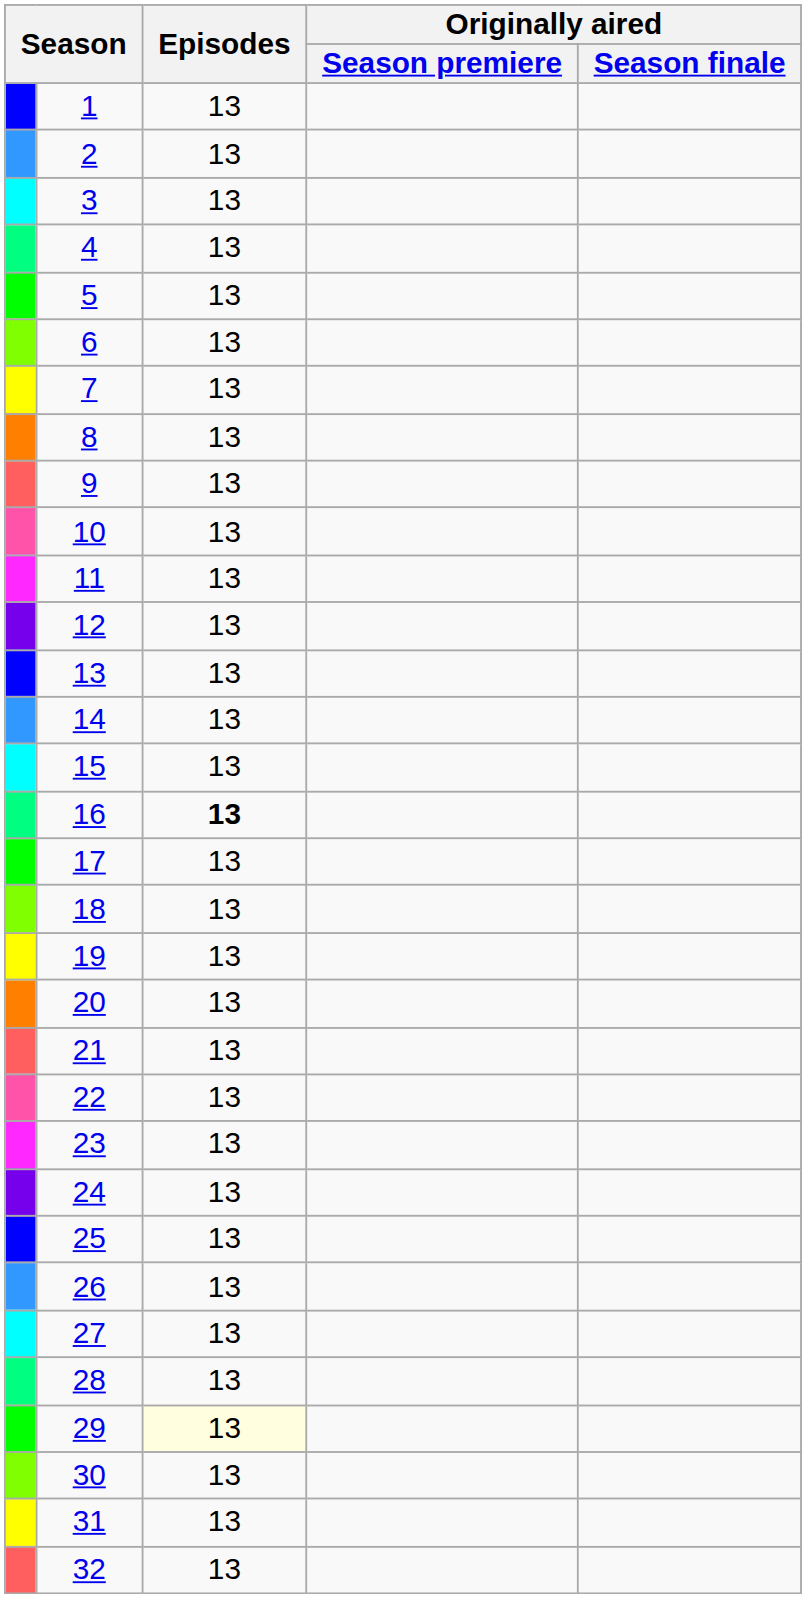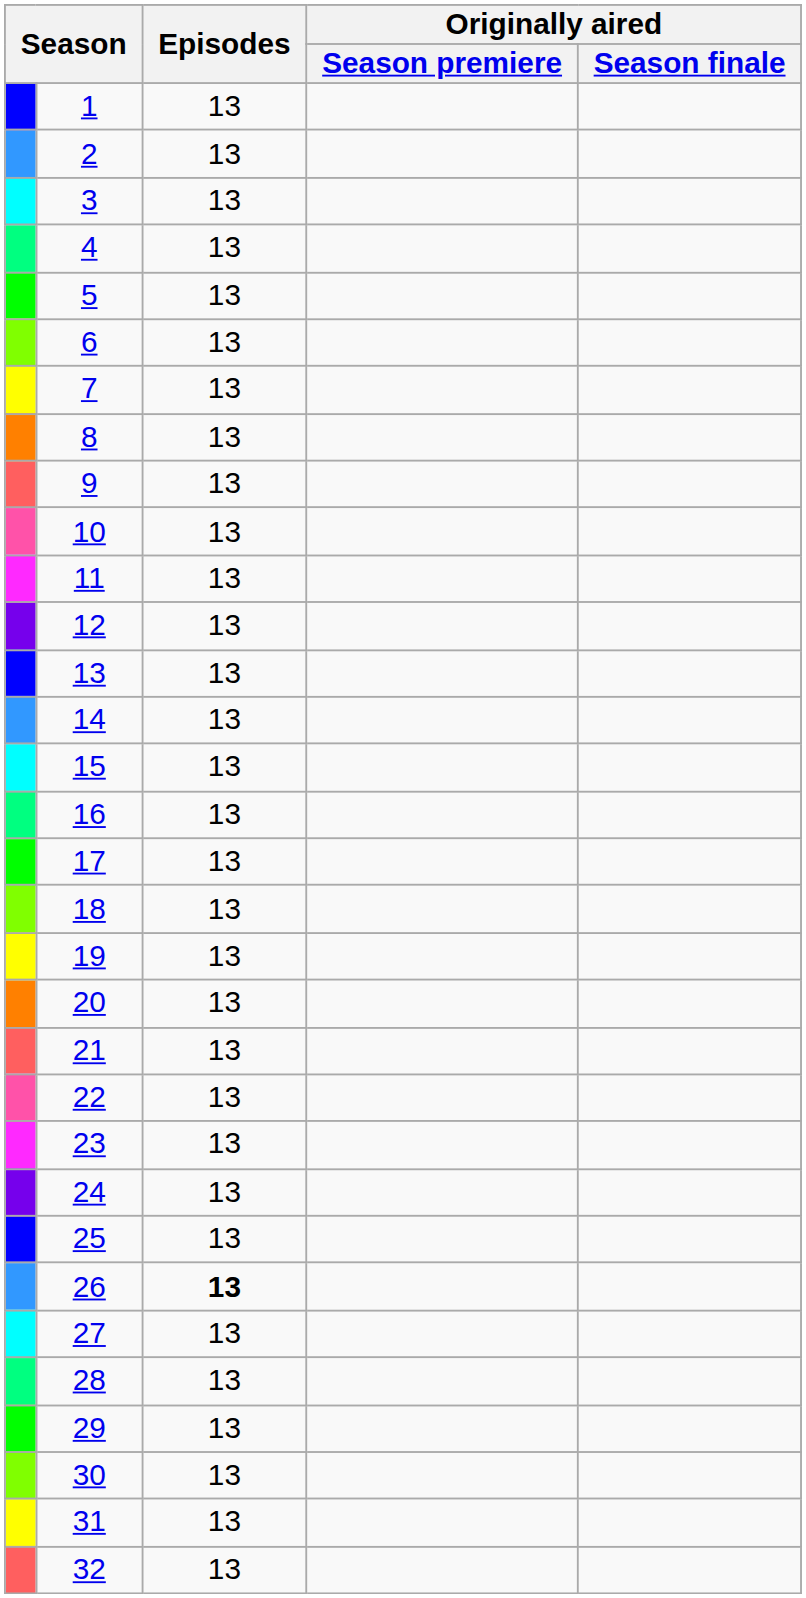(224, 814) bold -> (224, 814) normal
(224, 1286) normal -> (224, 1286) bold
(224, 1427) lightyellow background -> (224, 1427) no background
